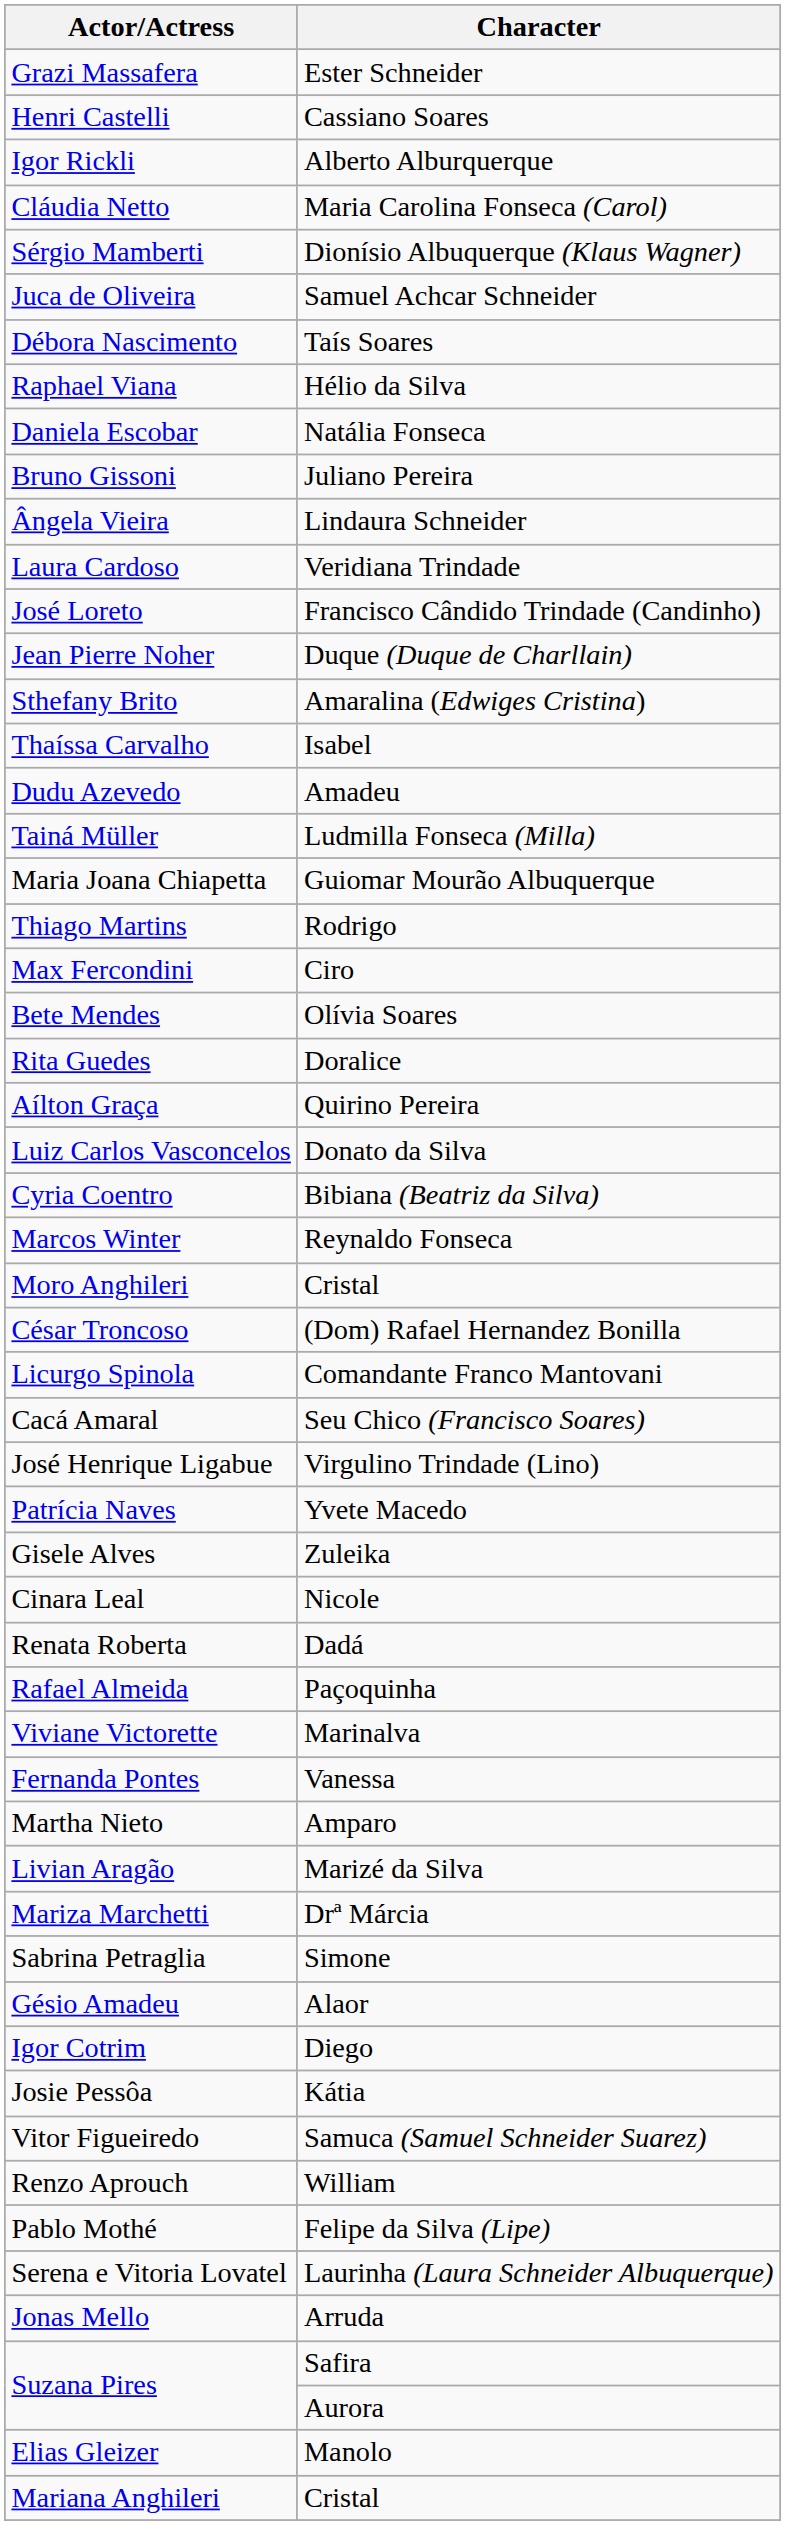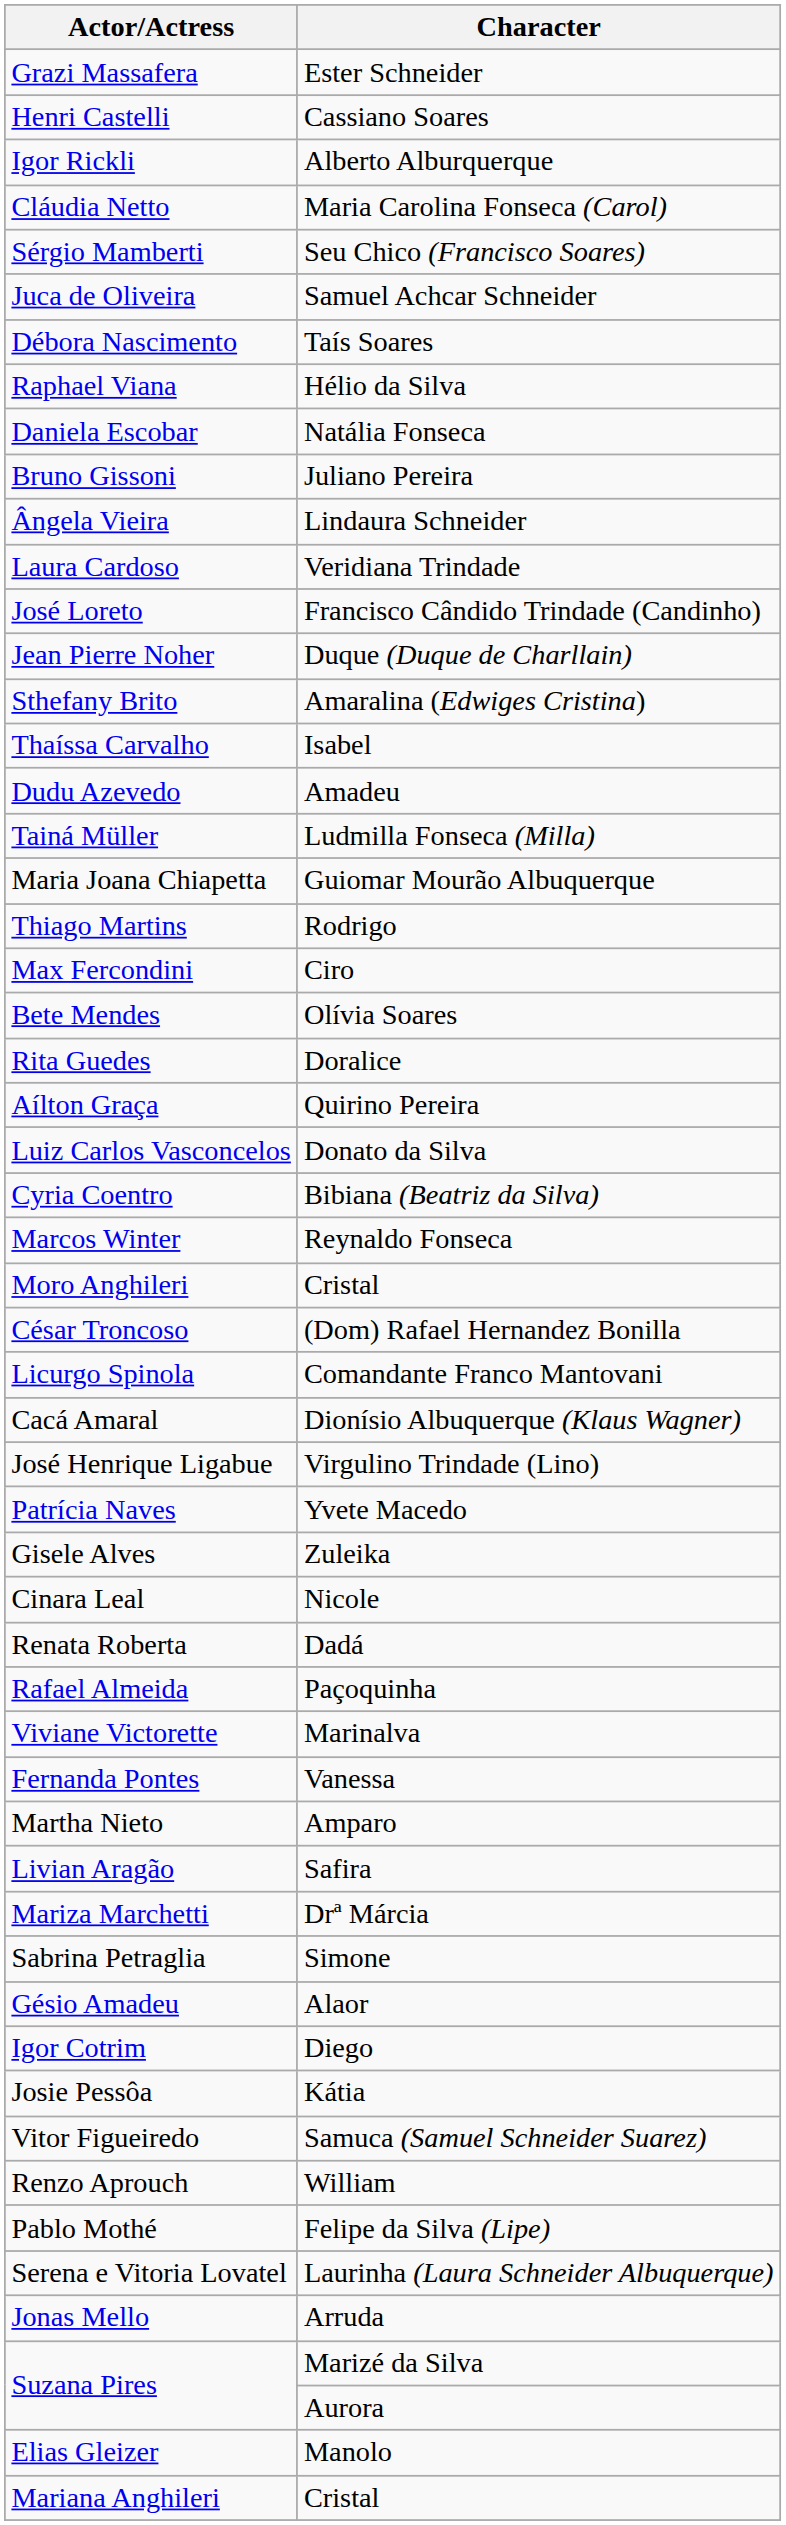(522, 251) Dionísio Albuquerque (Klaus Wagner) -> (474, 251) Seu Chico (Francisco Soares)
(474, 1419) Seu Chico (Francisco Soares) -> (522, 1419) Dionísio Albuquerque (Klaus Wagner)
(394, 1868) Marizé da Silva -> (338, 1868) Safira
(338, 2362) Safira -> (394, 2362) Marizé da Silva
